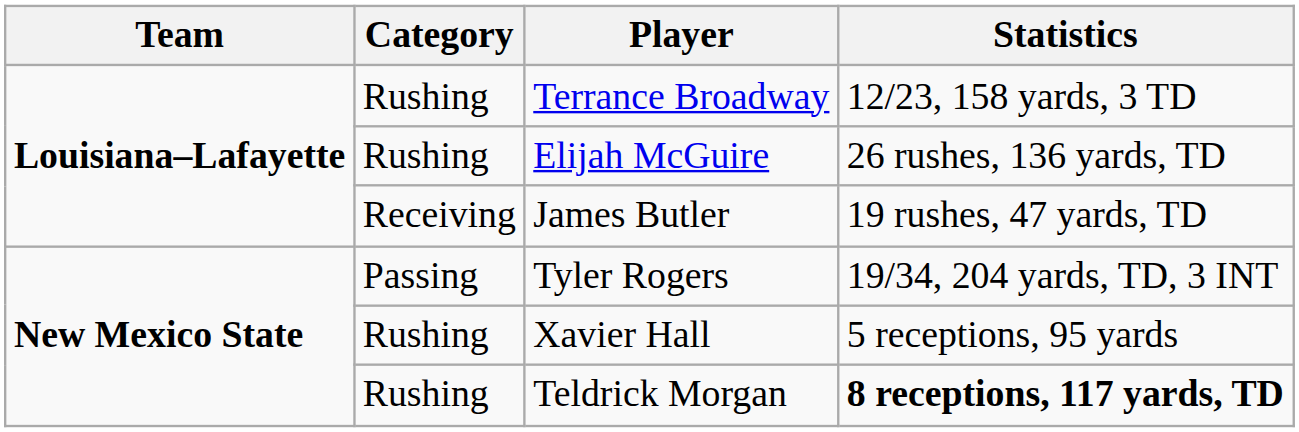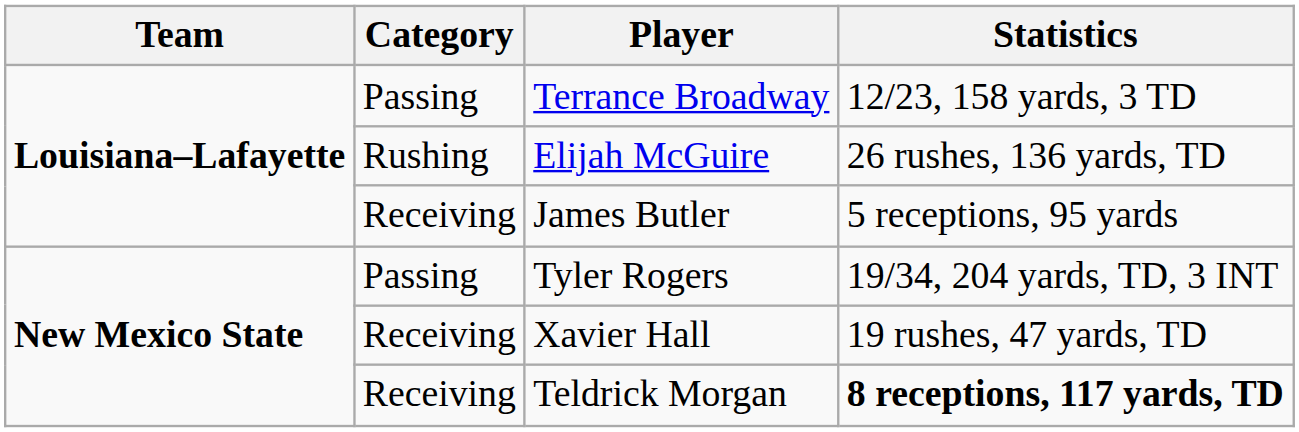(426, 95) Rushing -> (420, 95) Passing
(1027, 214) 19 rushes, 47 yards, TD -> (1012, 214) 5 receptions, 95 yards
(426, 334) Rushing -> (439, 334) Receiving
(1012, 334) 5 receptions, 95 yards -> (1027, 334) 19 rushes, 47 yards, TD
(426, 394) Rushing -> (439, 394) Receiving
